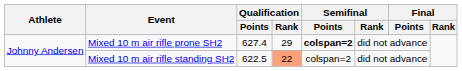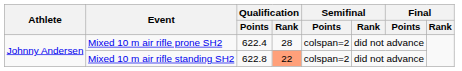(254, 43) 627.4 -> (254, 43) 622.4
(287, 43) 29 -> (287, 43) 28
(328, 43) bold -> (327, 43) normal
(254, 59) 622.5 -> (254, 59) 622.8
